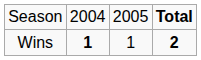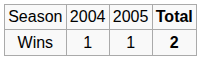(88, 42) bold -> (88, 42) normal
